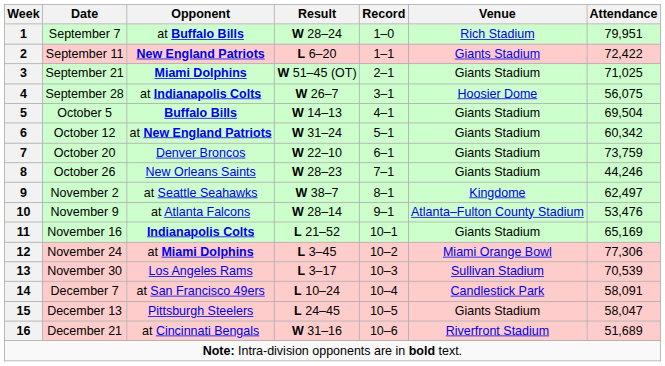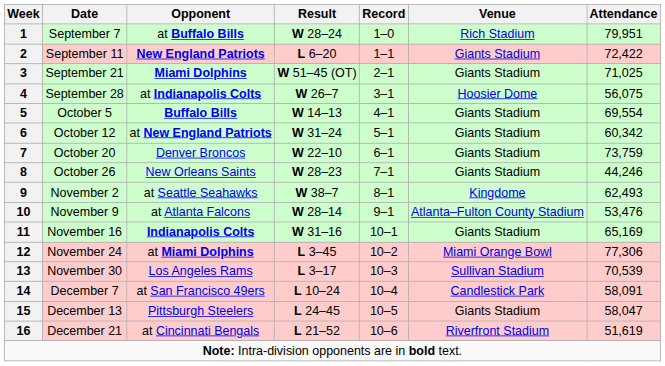(624, 113) 69,504 -> (624, 113) 69,554
(624, 192) 62,497 -> (624, 192) 62,493
(317, 232) L 21–52 -> (317, 232) W 31–16
(317, 331) W 31–16 -> (317, 331) L 21–52
(624, 331) 51,689 -> (624, 331) 51,619
